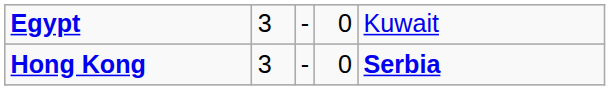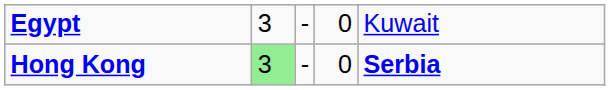(265, 64) no background -> (265, 64) lightgreen background
